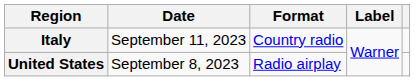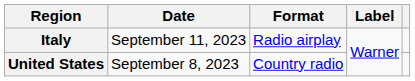(298, 40) Country radio -> (297, 40) Radio airplay
(297, 64) Radio airplay -> (298, 64) Country radio
